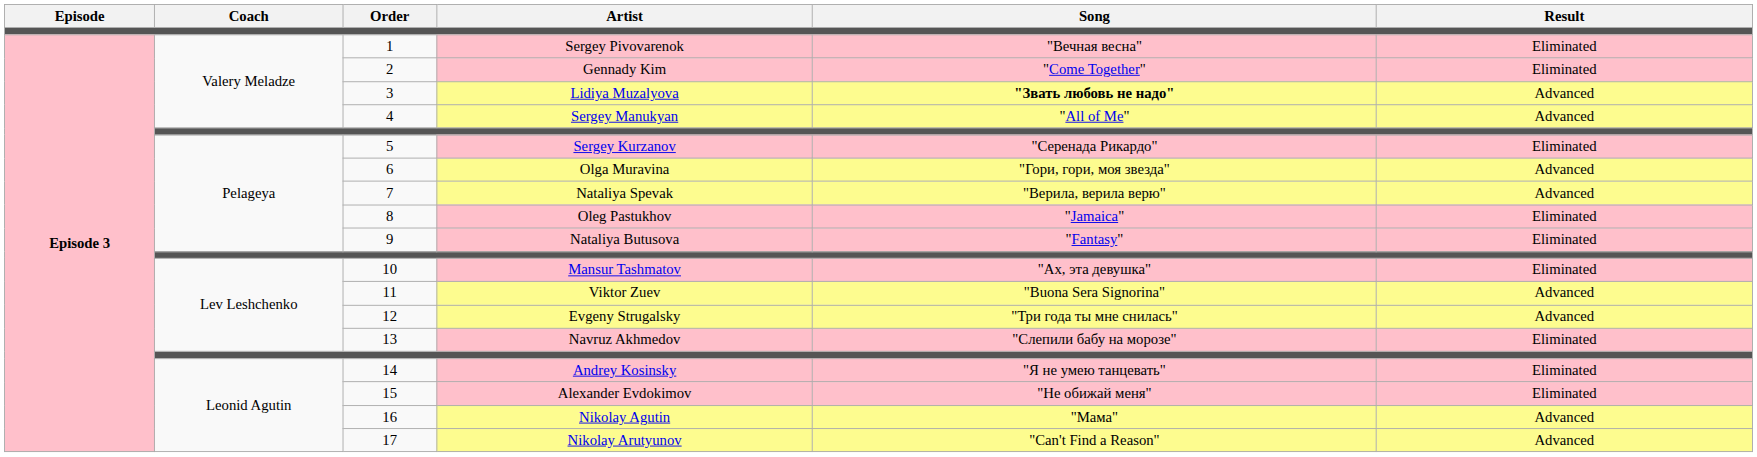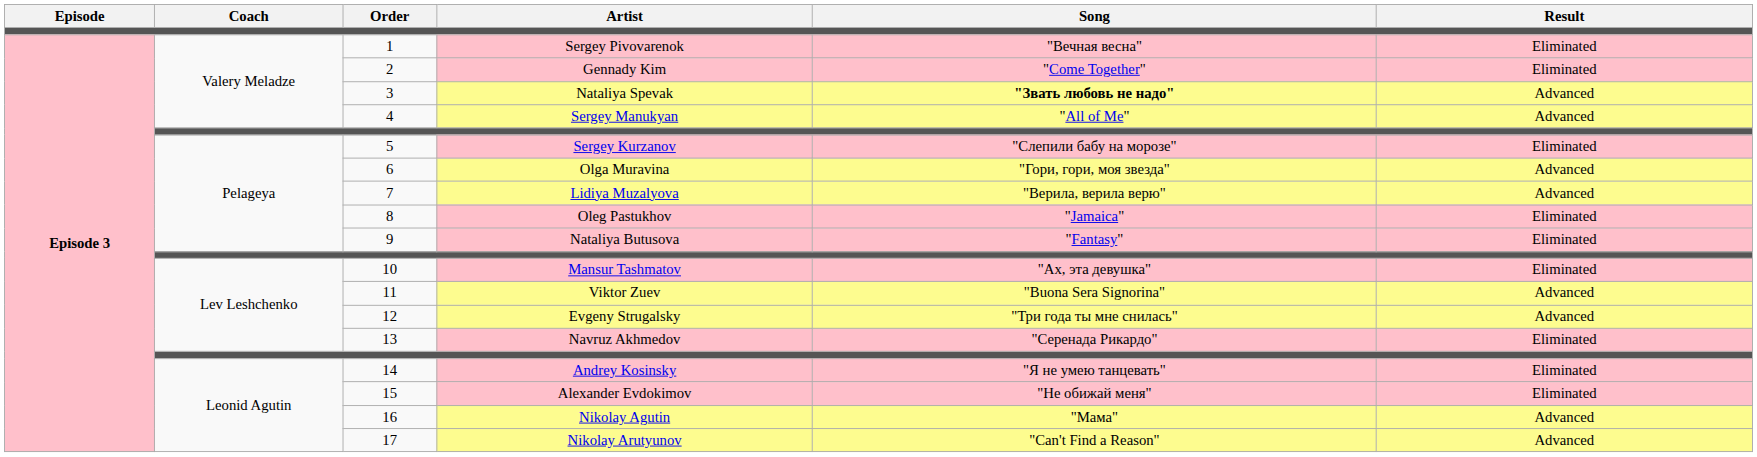(625, 92) Lidiya Muzalyova -> (625, 92) Nataliya Spevak
(1094, 146) "Серенада Рикардо" -> (1094, 146) "Слепили бабу на морозе"
(625, 193) Nataliya Spevak -> (625, 193) Lidiya Muzalyova
(1094, 340) "Слепили бабу на морозе" -> (1094, 340) "Серенада Рикардо"
